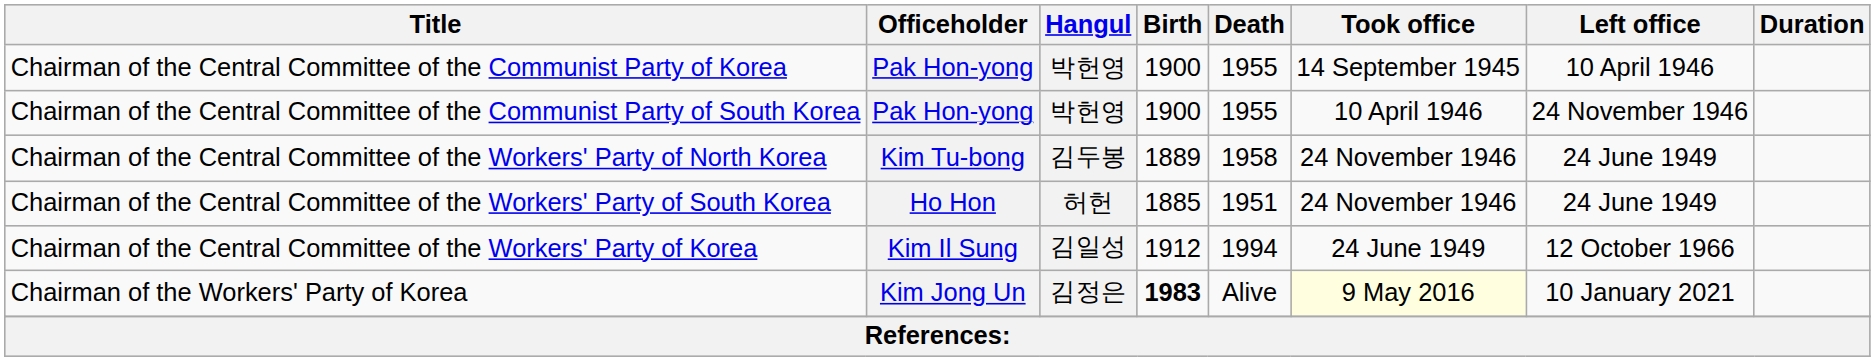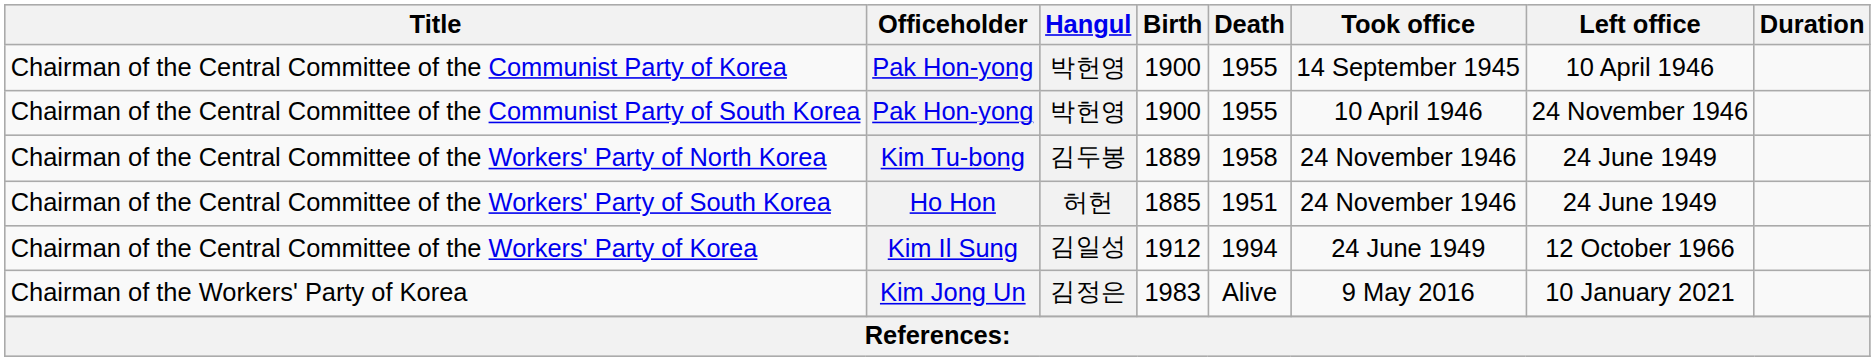(1173, 292) bold -> (1173, 292) normal
(1408, 292) lightyellow background -> (1408, 292) no background
